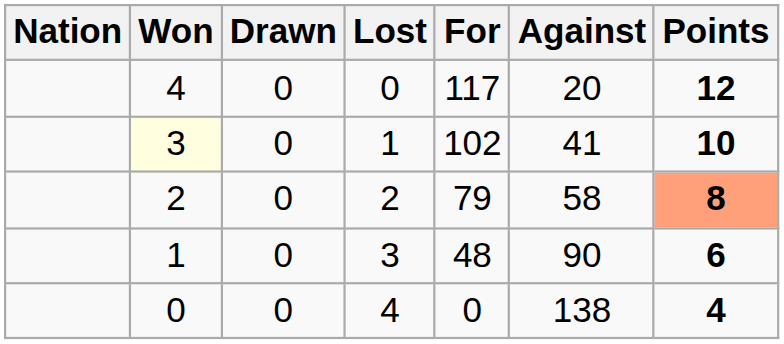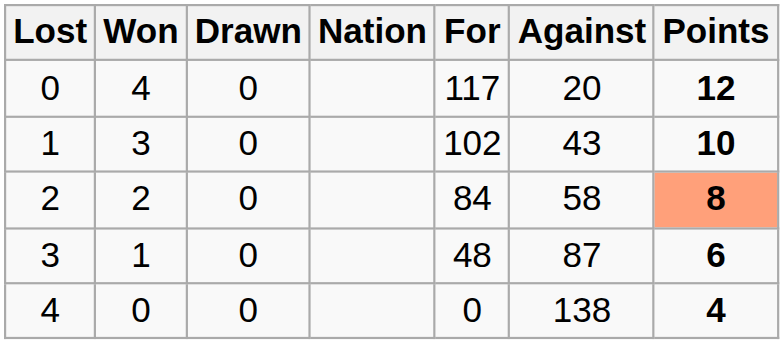columns swapped: (68, 32) <-> (390, 32)
(176, 143) lightyellow background -> (141, 143) no background
(582, 143) 41 -> (582, 143) 43
(472, 198) 79 -> (472, 198) 84
(582, 254) 90 -> (582, 254) 87
